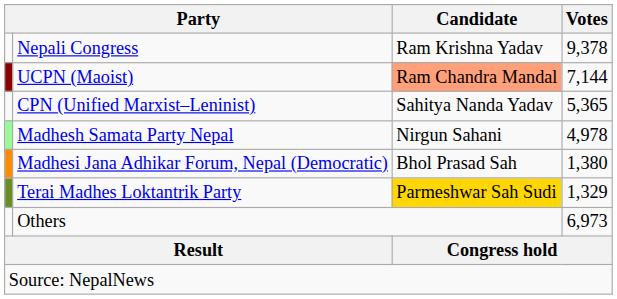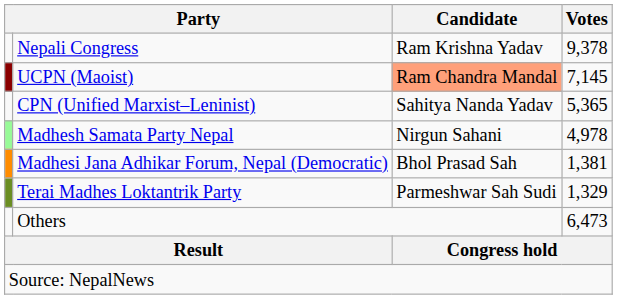(587, 76) 7,144 -> (587, 76) 7,145
(587, 163) 1,380 -> (587, 163) 1,381
(476, 192) gold background -> (476, 192) no background
(587, 221) 6,973 -> (587, 221) 6,473
